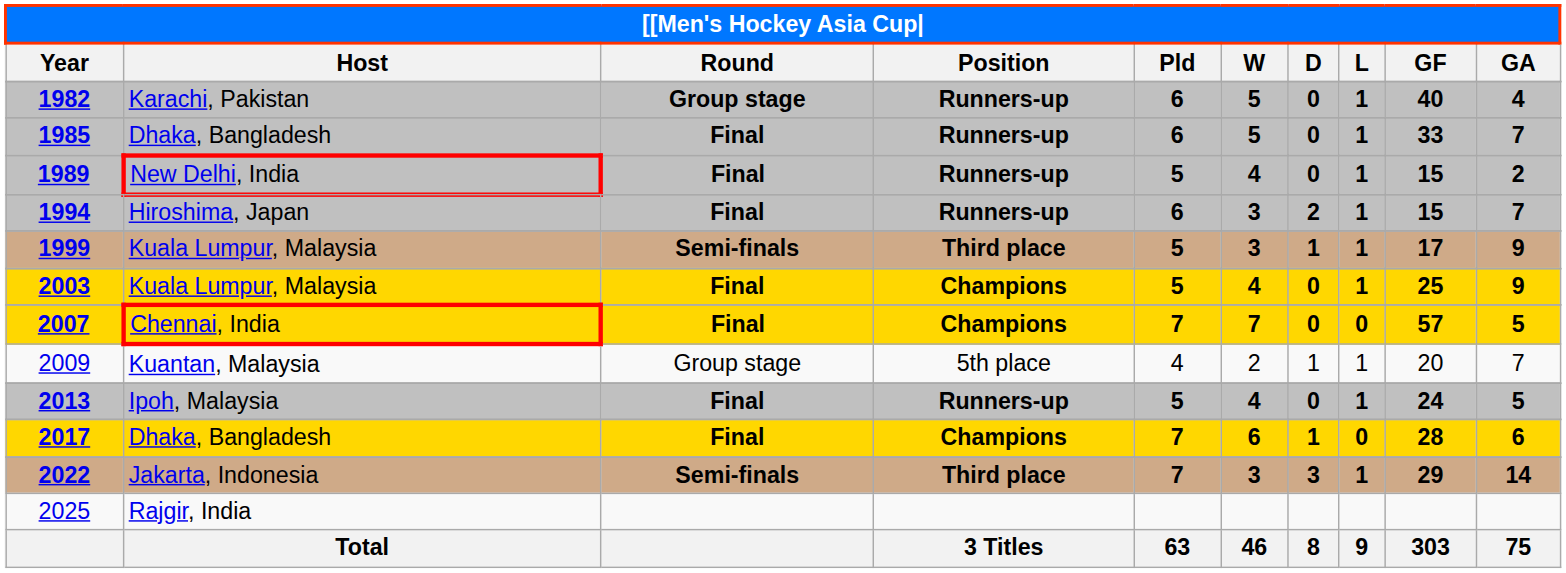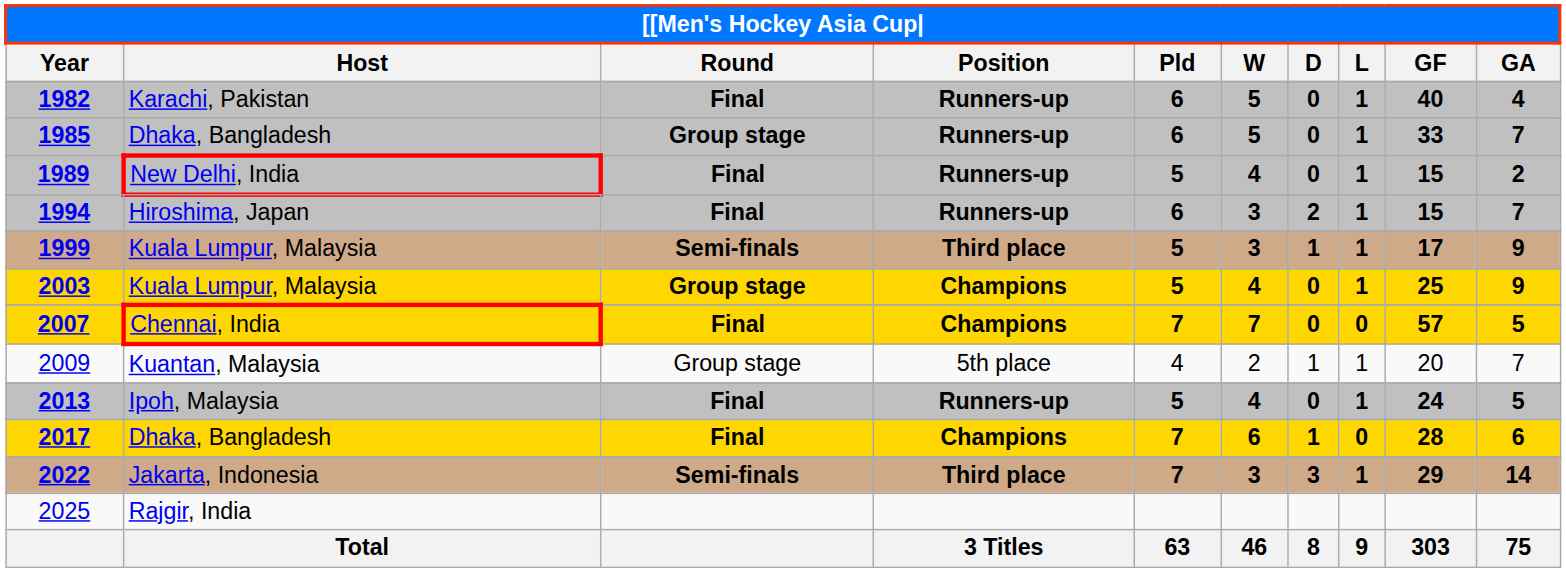(737, 99) Group stage -> (737, 99) Final
(737, 136) Final -> (737, 136) Group stage
(737, 286) Final -> (737, 286) Group stage
